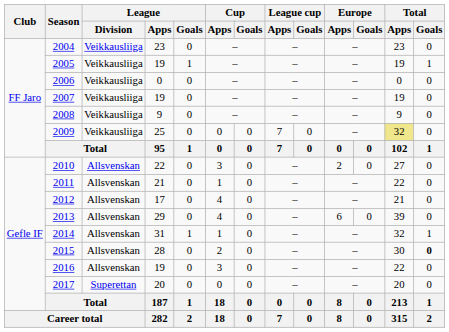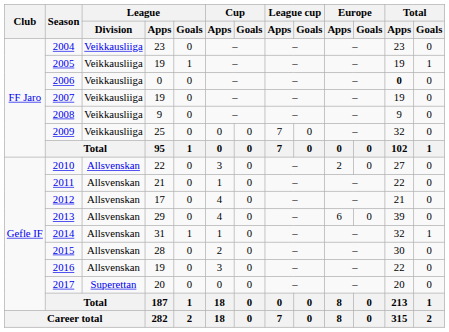(399, 81) normal -> (399, 81) bold
(399, 132) khaki background -> (399, 132) no background
(429, 251) bold -> (429, 251) normal
